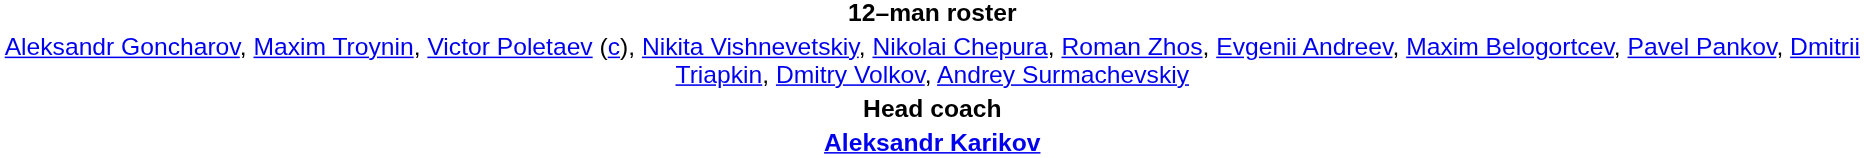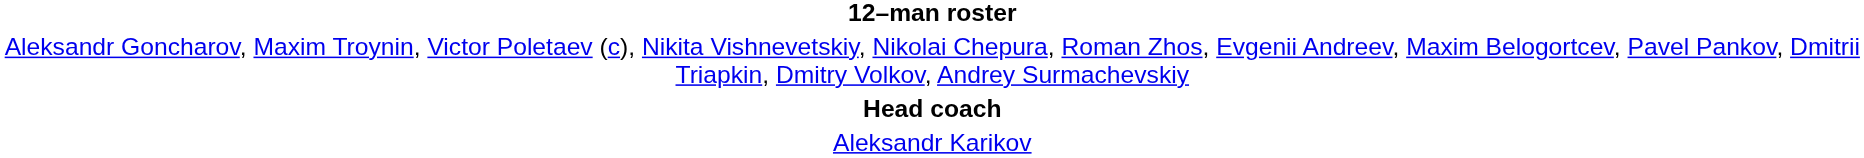(932, 142) bold -> (932, 142) normal
